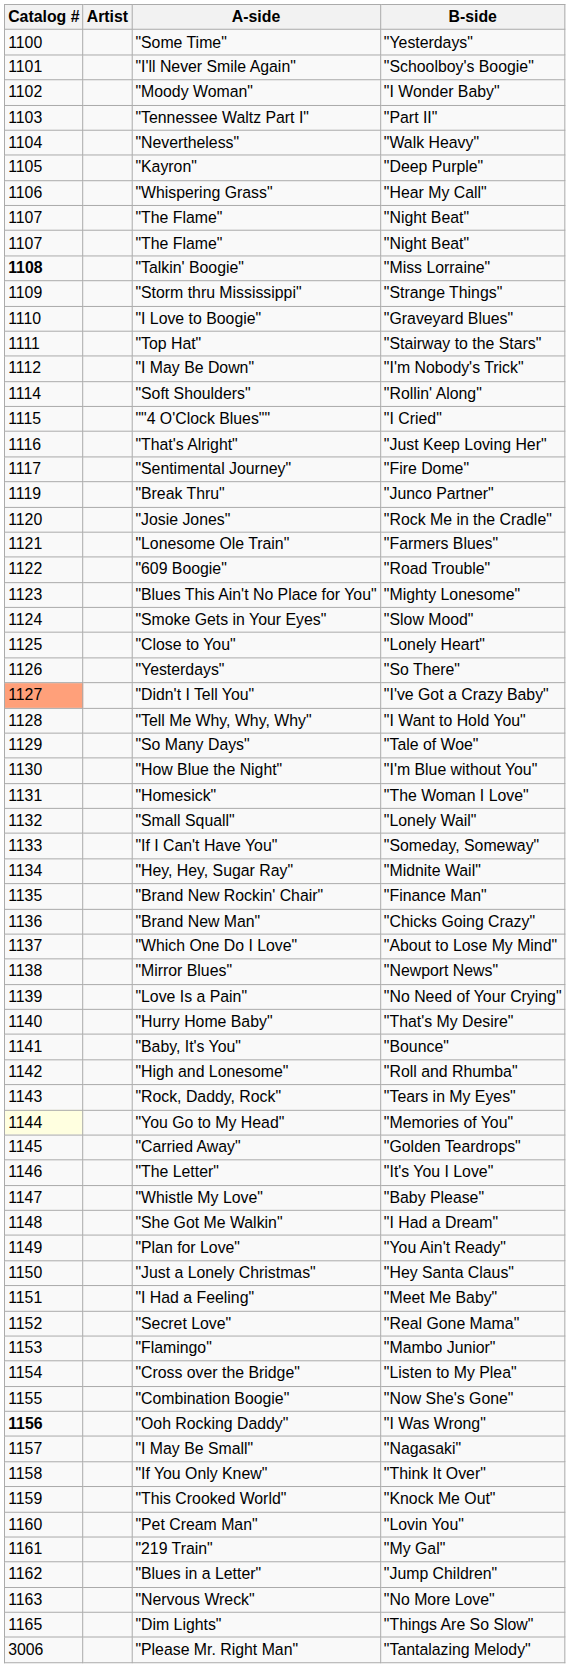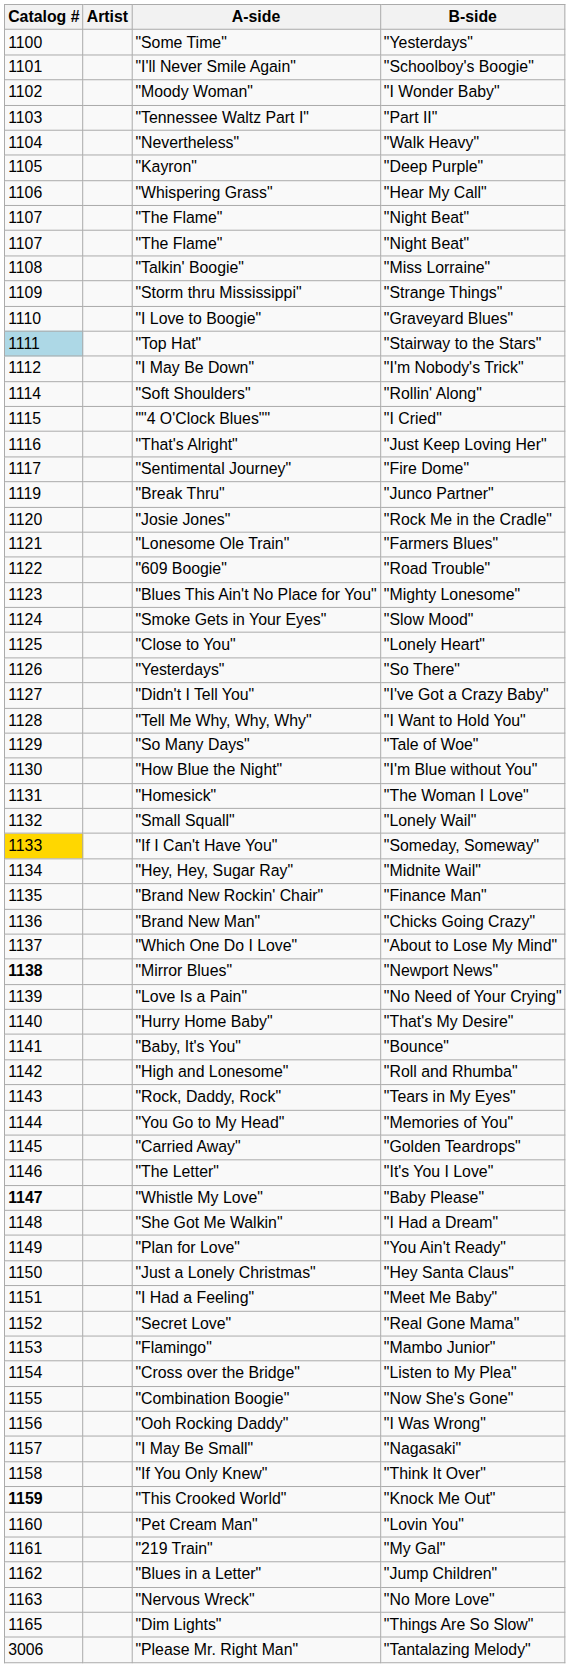(25, 268) bold -> (25, 268) normal
(24, 343) no background -> (24, 343) lightblue background
(25, 695) lightsalmon background -> (25, 695) no background
(25, 846) no background -> (25, 846) gold background
(25, 971) normal -> (25, 971) bold
(25, 1122) lightyellow background -> (25, 1122) no background
(25, 1197) normal -> (25, 1197) bold
(25, 1423) bold -> (25, 1423) normal
(25, 1499) normal -> (25, 1499) bold
